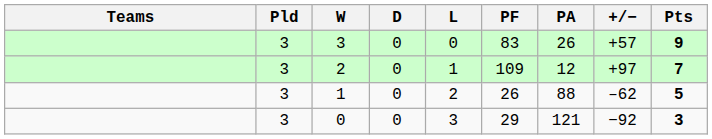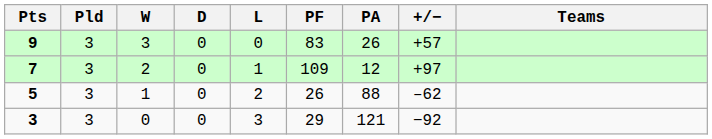columns swapped: (130, 18) <-> (679, 18)
